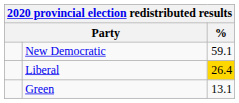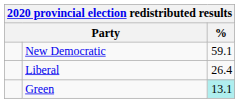(222, 70) gold background -> (222, 70) no background
(222, 88) no background -> (222, 88) paleturquoise background
